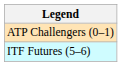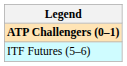(61, 32) normal -> (63, 32) bold
